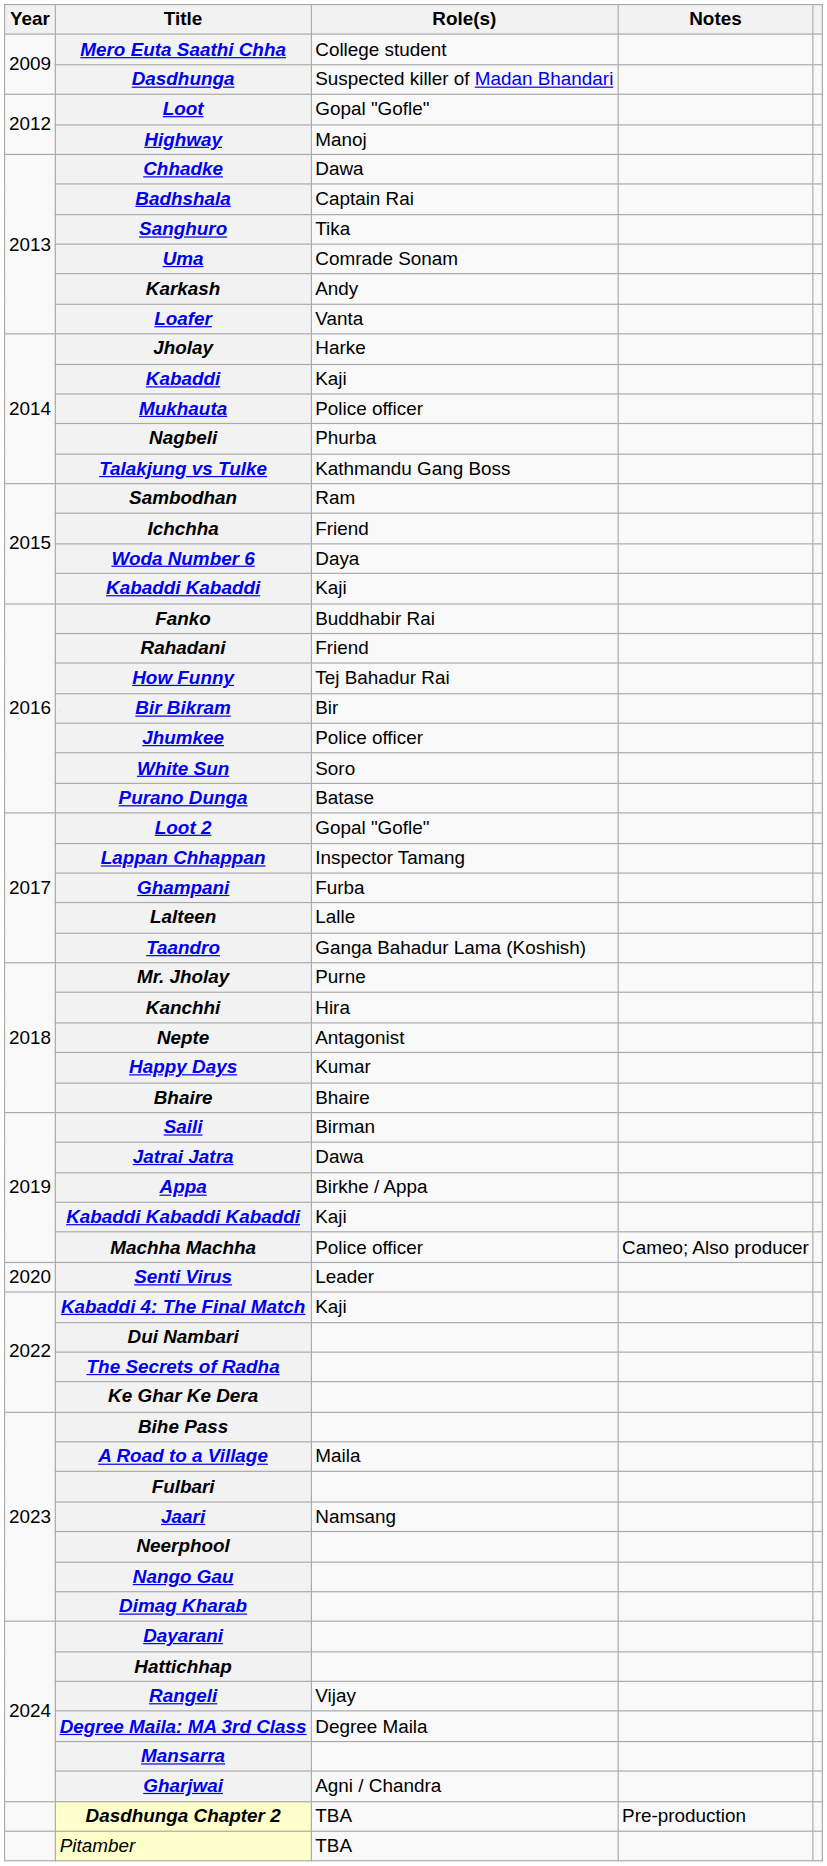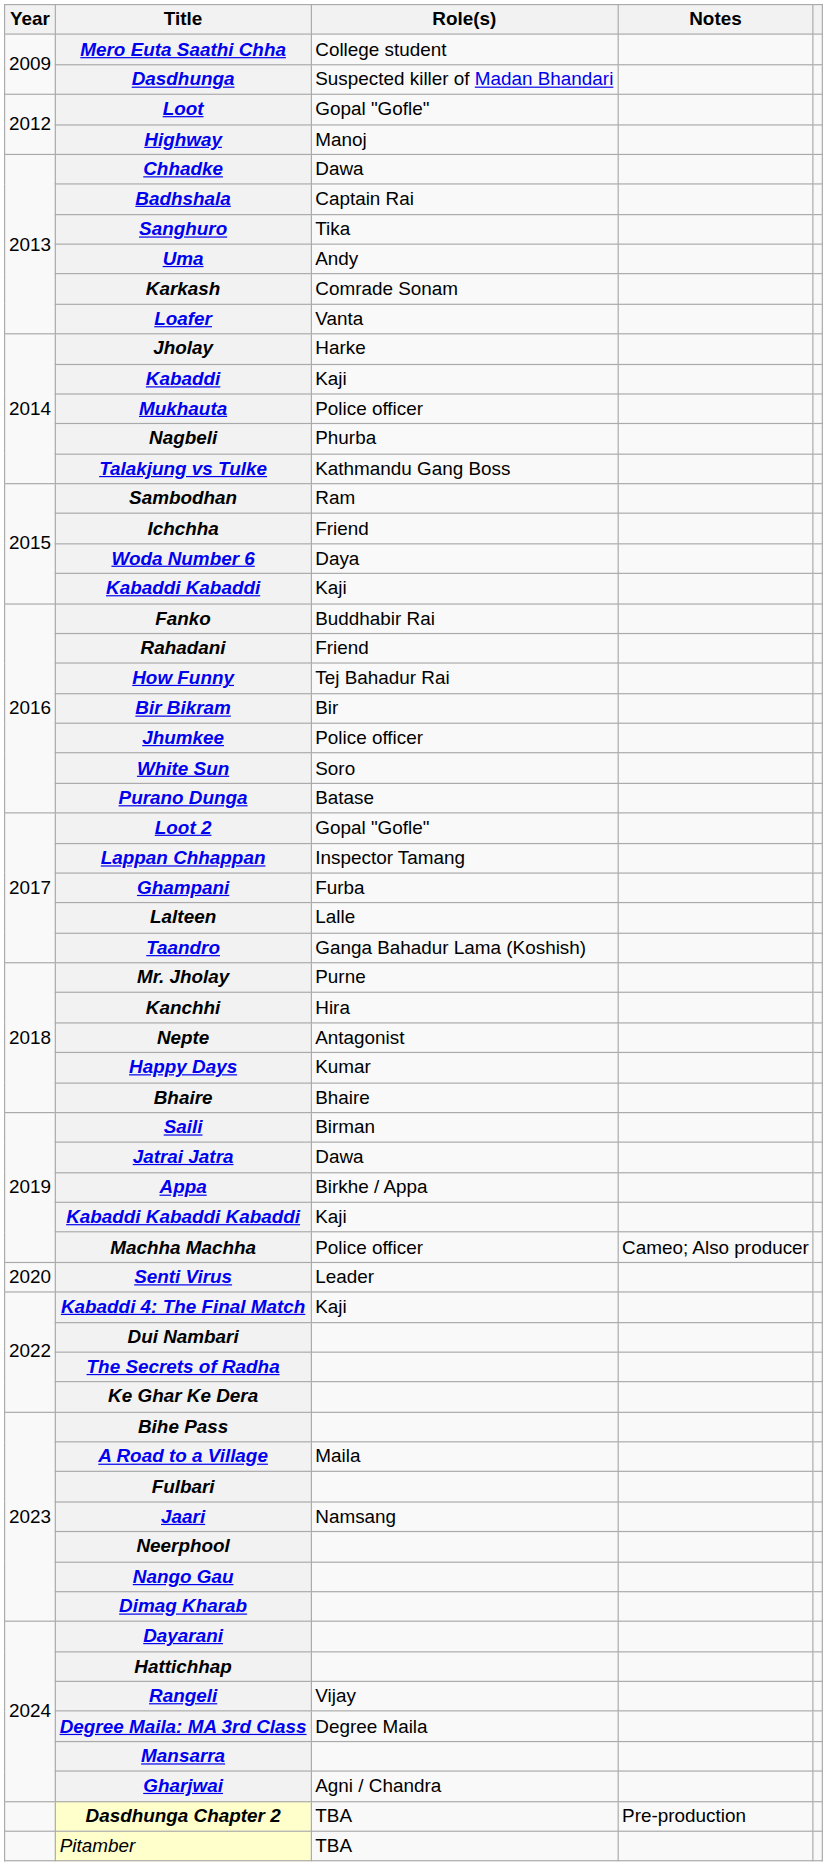(387, 259) Comrade Sonam -> (337, 259) Andy
(337, 288) Andy -> (387, 288) Comrade Sonam
